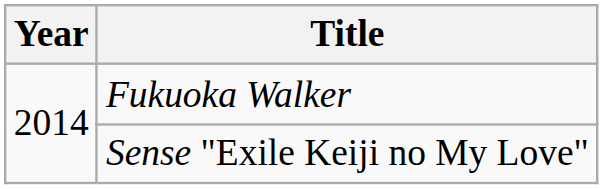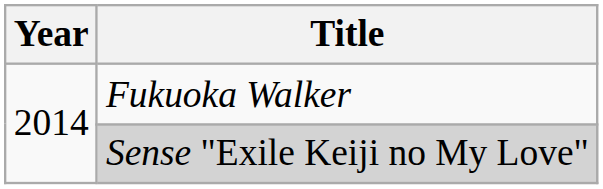(347, 152) no background -> (347, 152) lightgrey background
